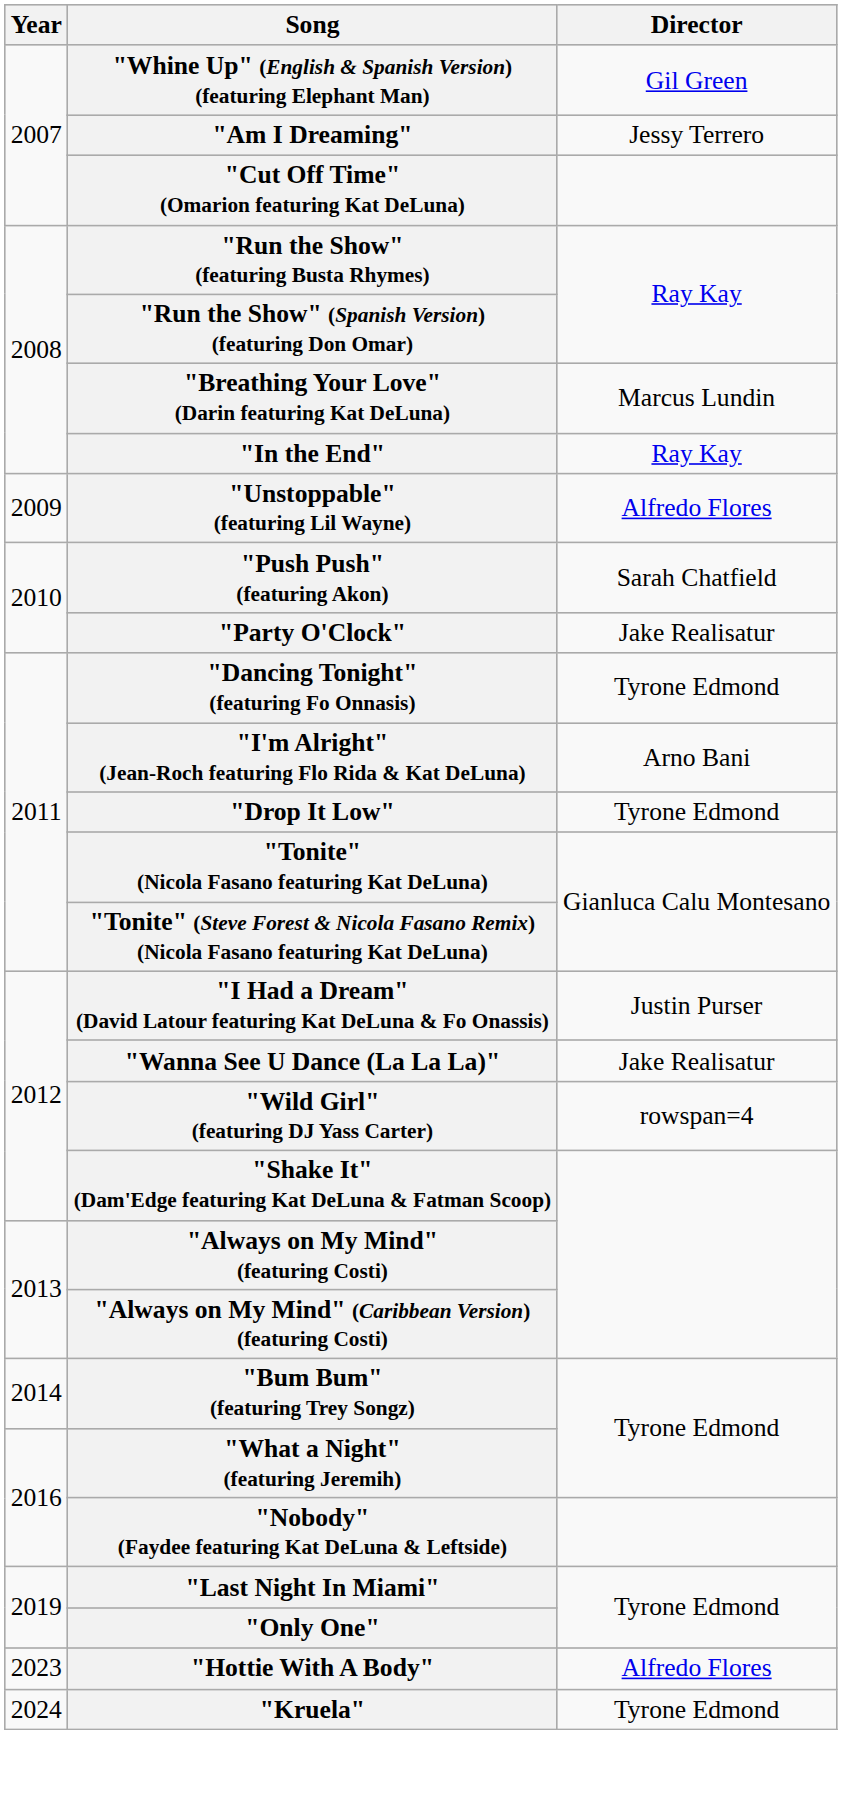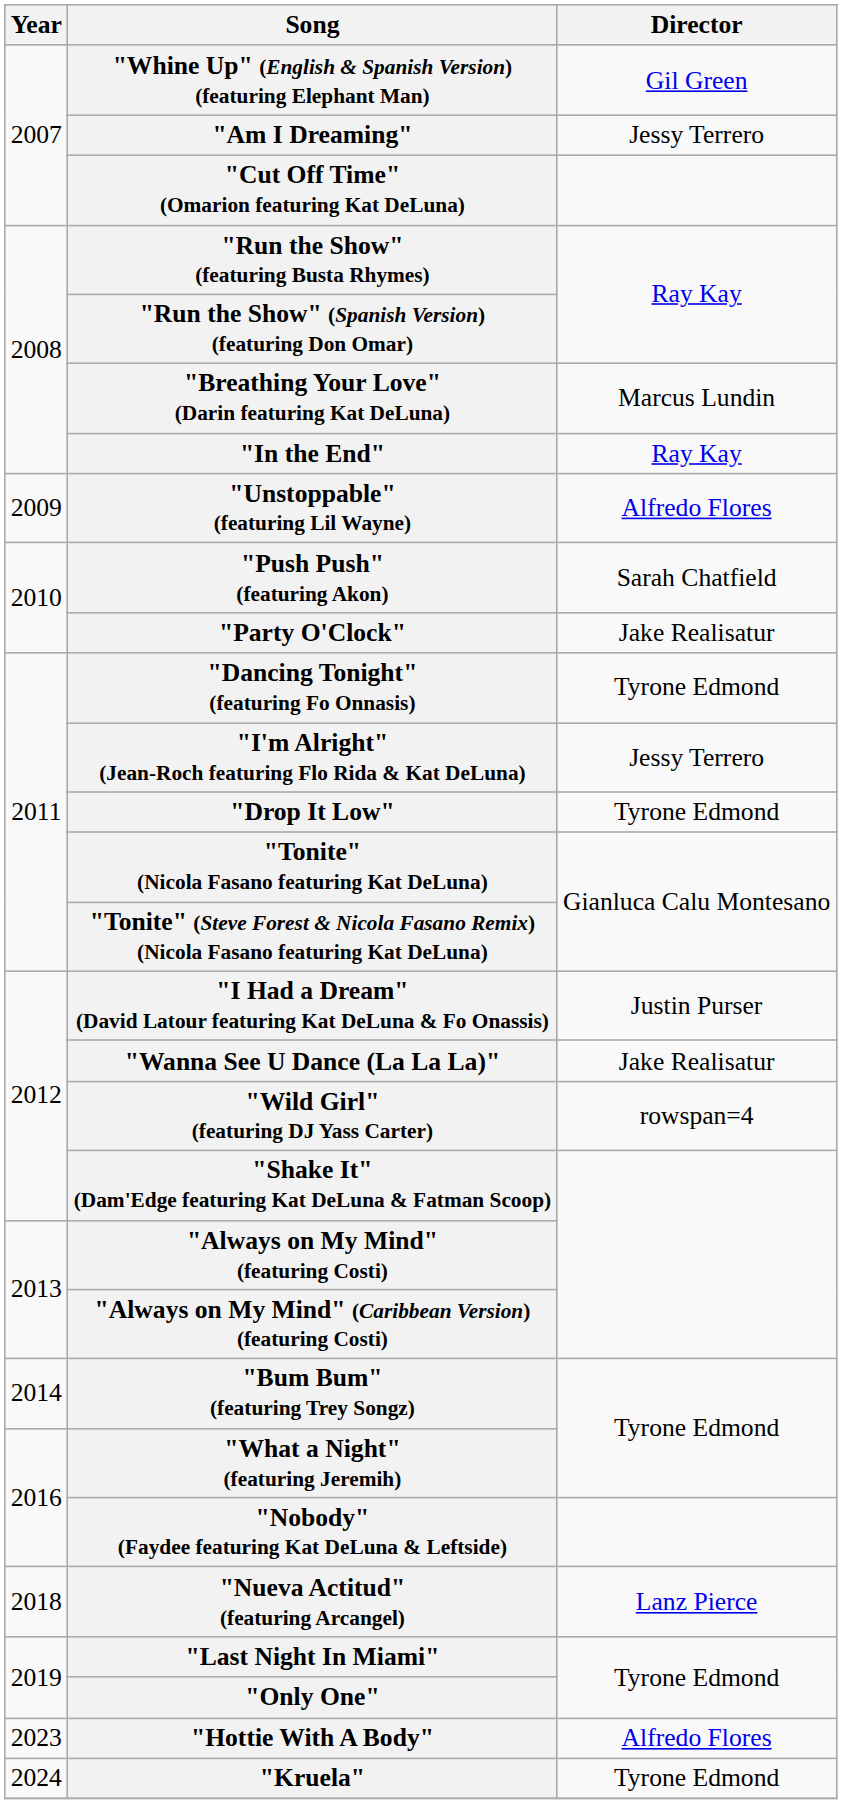(697, 756) Arno Bani -> (697, 756) Jessy Terrero
+ row: (312, 1601)
